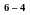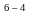(15, 7) bold -> (15, 7) normal
